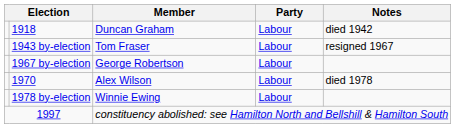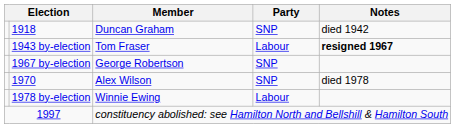(275, 30) Labour -> (267, 30) SNP
(359, 47) normal -> (357, 47) bold
(275, 64) Labour -> (267, 64) SNP
(275, 81) Labour -> (267, 81) SNP
